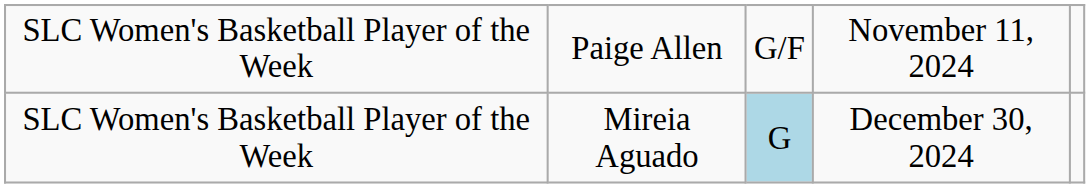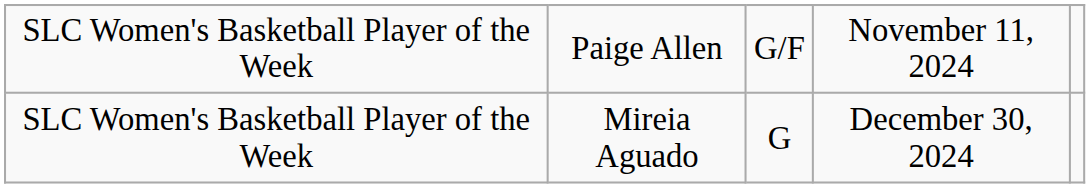(779, 137) lightblue background -> (779, 137) no background
